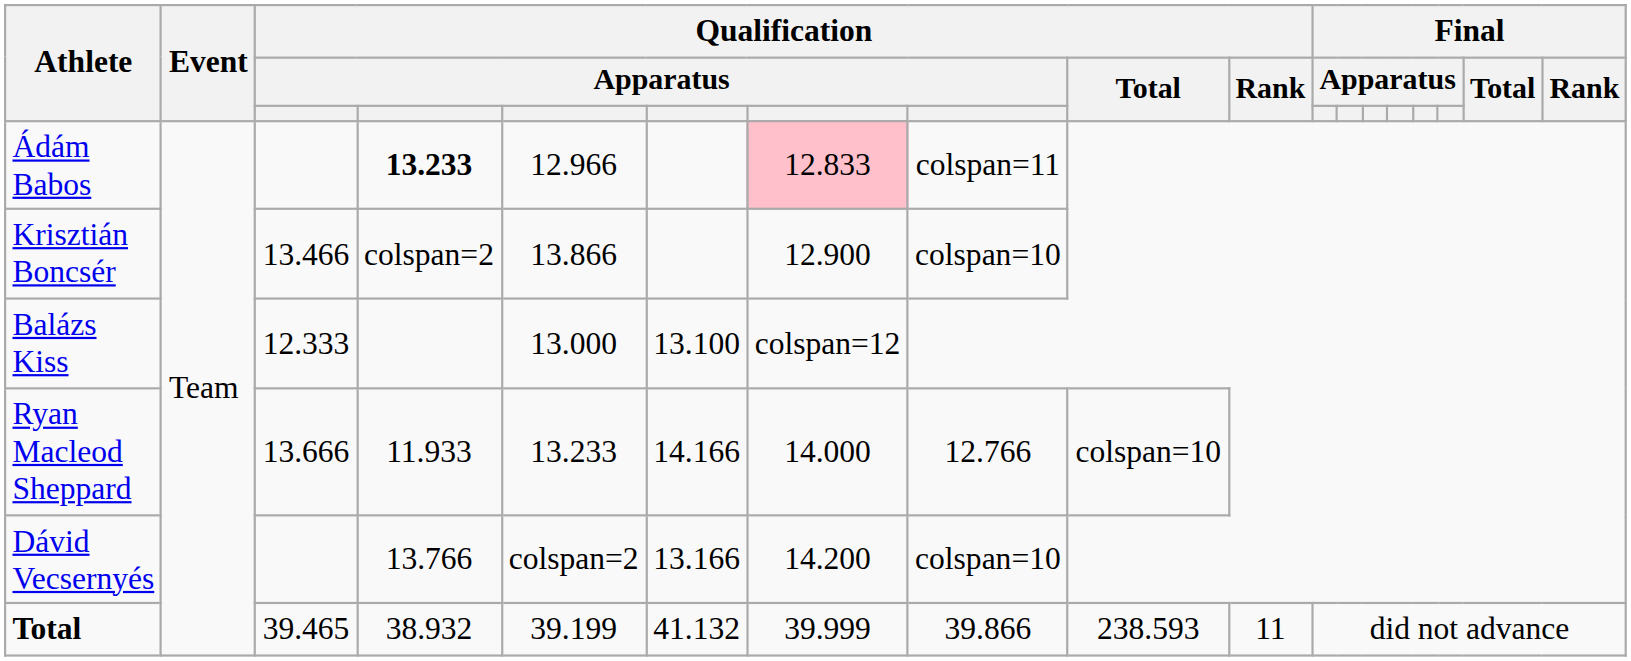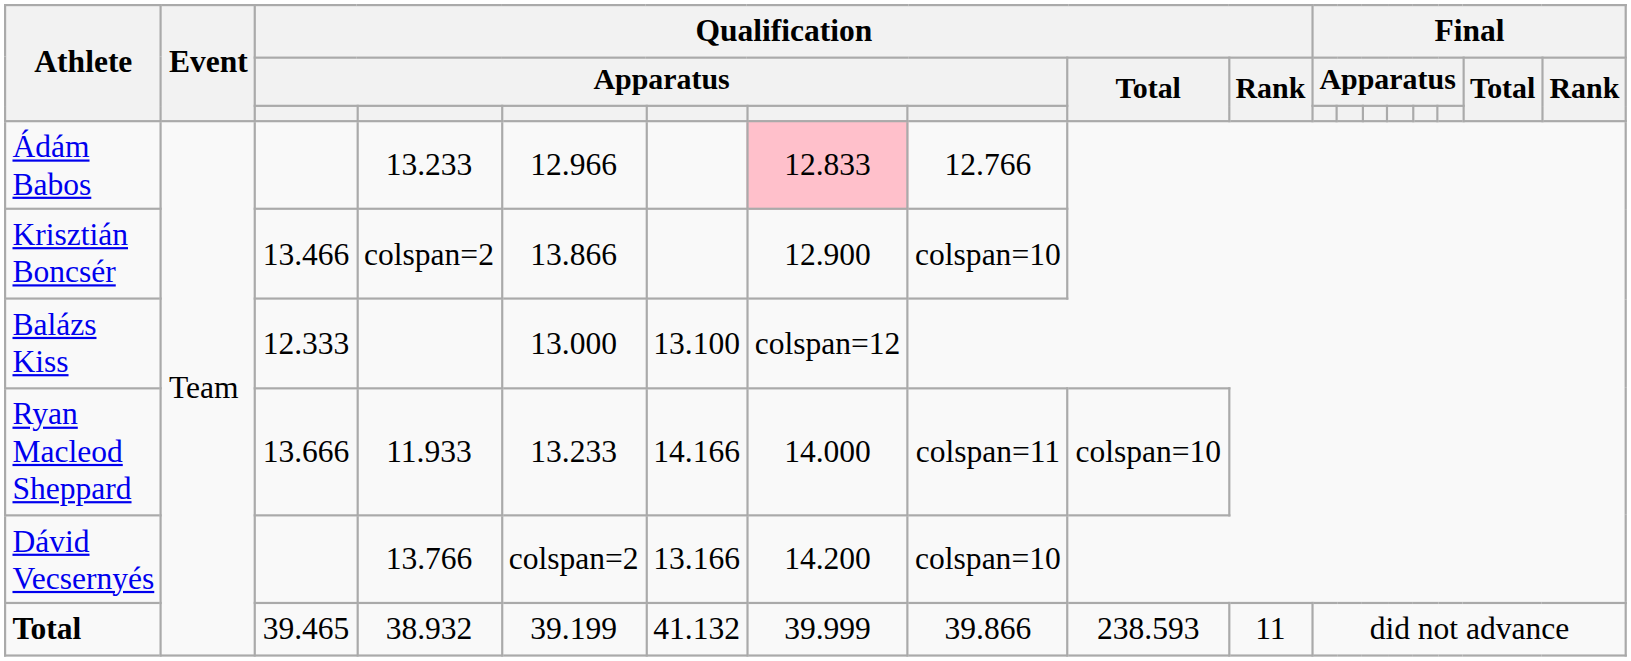(429, 164) bold -> (429, 164) normal
(988, 164) colspan=11 -> (988, 164) 12.766
(988, 451) 12.766 -> (988, 451) colspan=11
